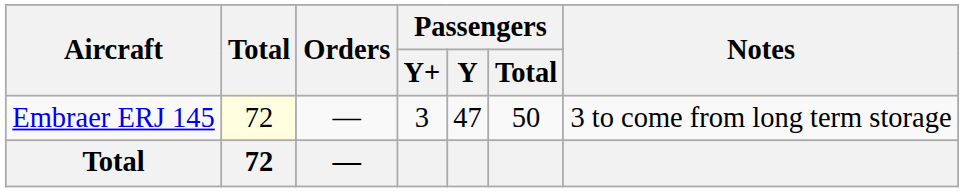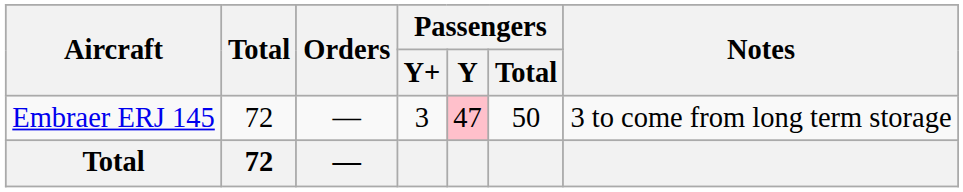(259, 117) lightyellow background -> (259, 117) no background
(468, 117) no background -> (468, 117) pink background
